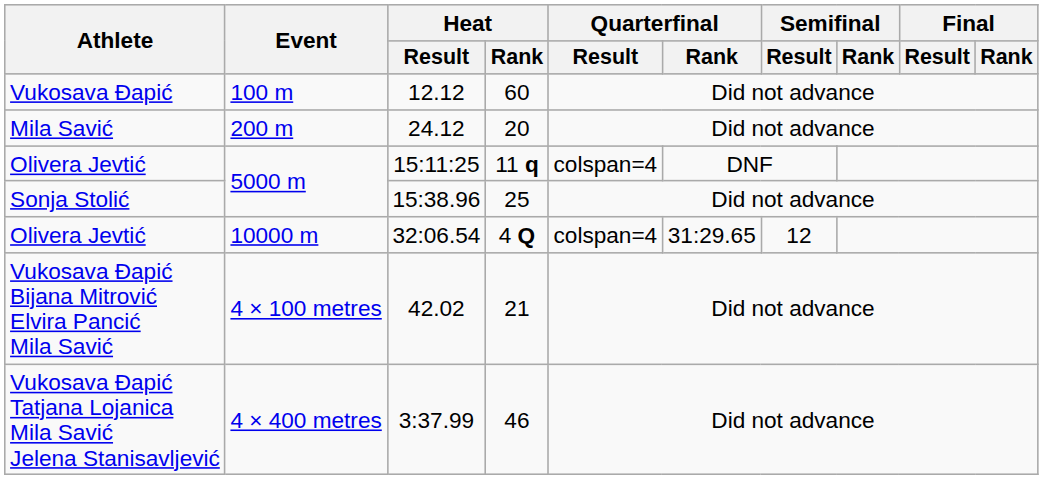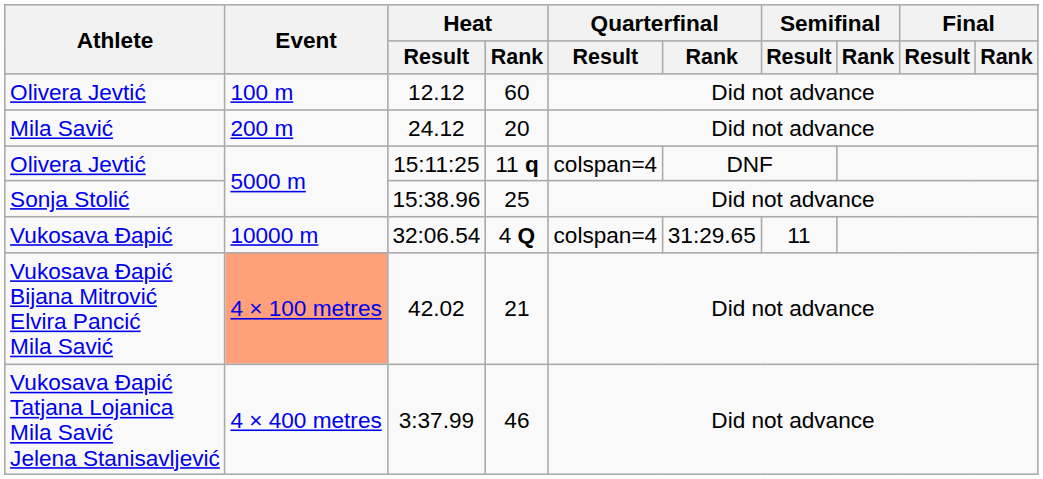(91, 92) Vukosava Đapić -> (78, 92) Olivera Jevtić
(78, 235) Olivera Jevtić -> (91, 235) Vukosava Đapić
(799, 235) 12 -> (799, 235) 11
(306, 309) no background -> (306, 309) lightsalmon background
